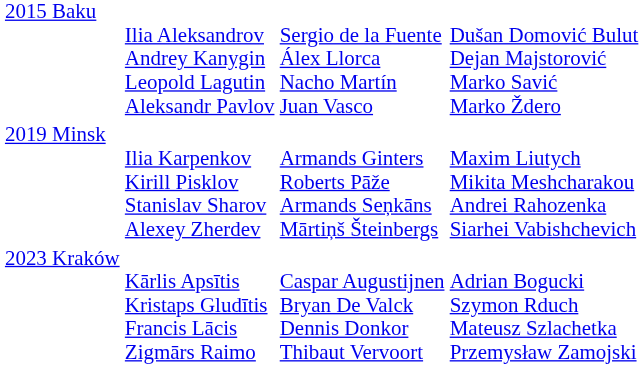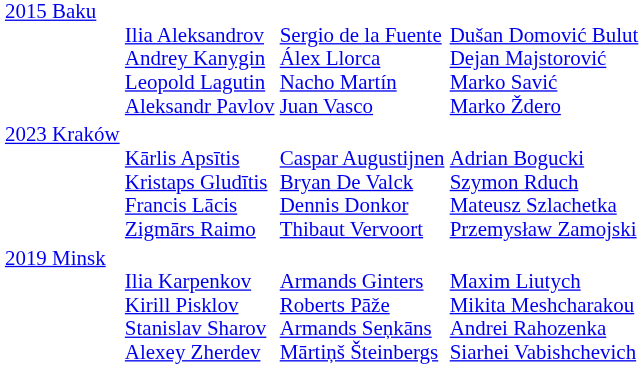rows swapped: (55, 134) <-> (62, 257)
